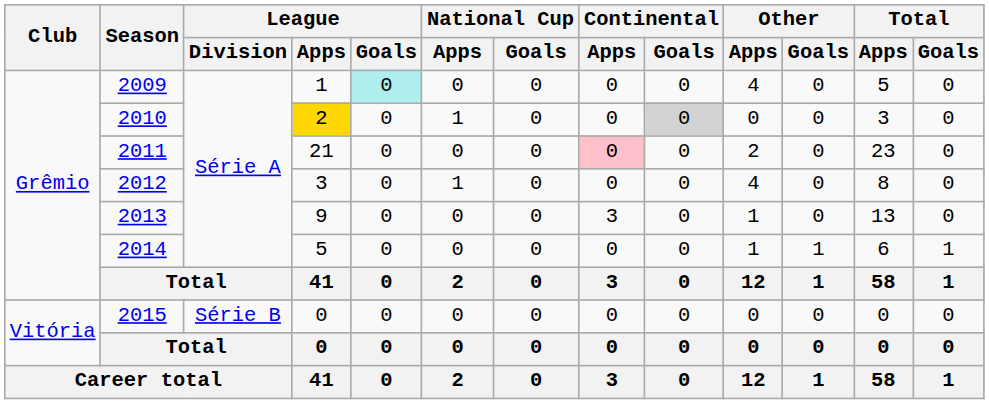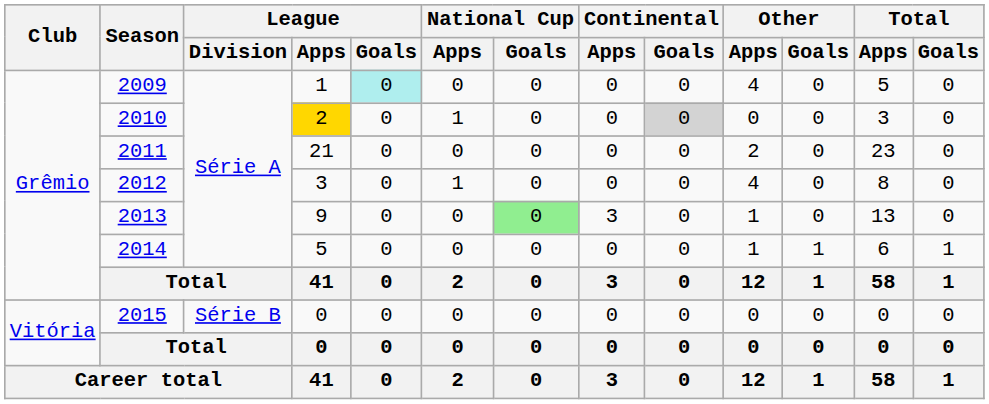(612, 153) pink background -> (612, 153) no background
(536, 218) no background -> (536, 218) lightgreen background
